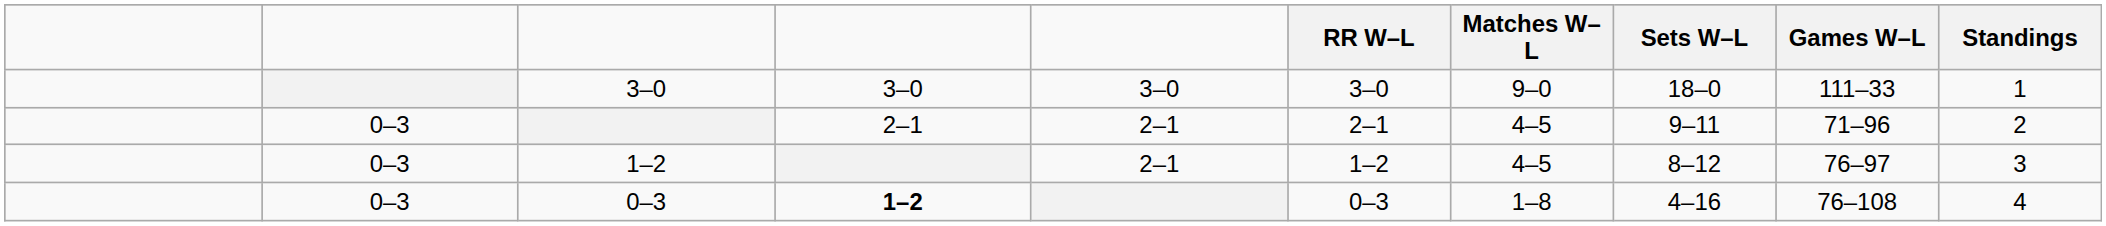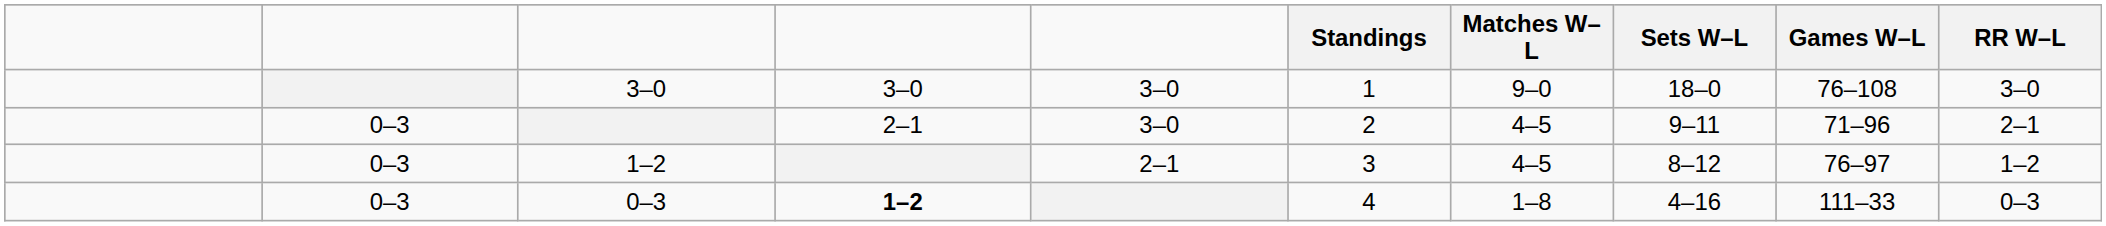columns swapped: (1369, 37) <-> (2020, 37)
(1857, 88) 111–33 -> (1857, 88) 76–108
(1159, 126) 2–1 -> (1159, 126) 3–0
(1857, 202) 76–108 -> (1857, 202) 111–33
